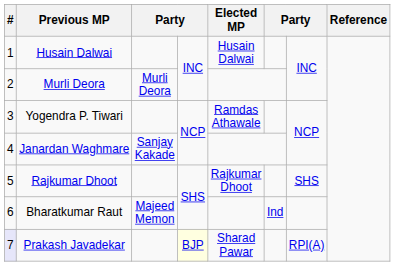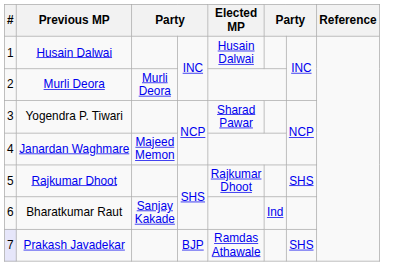(236, 116) Ramdas Athawale -> (236, 116) Sharad Pawar
(155, 148) Sanjay Kakade -> (155, 148) Majeed Memon
(155, 213) Majeed Memon -> (155, 213) Sanjay Kakade
(193, 245) lightyellow background -> (193, 245) no background
(236, 245) Sharad Pawar -> (236, 245) Ramdas Athawale
(307, 245) RPI(A) -> (301, 245) SHS
